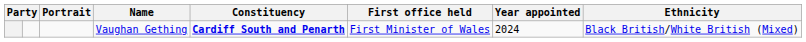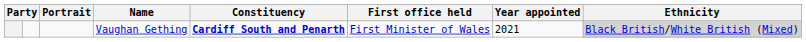(507, 29) 2024 -> (507, 29) 2021
(692, 29) no background -> (692, 29) lightgrey background
